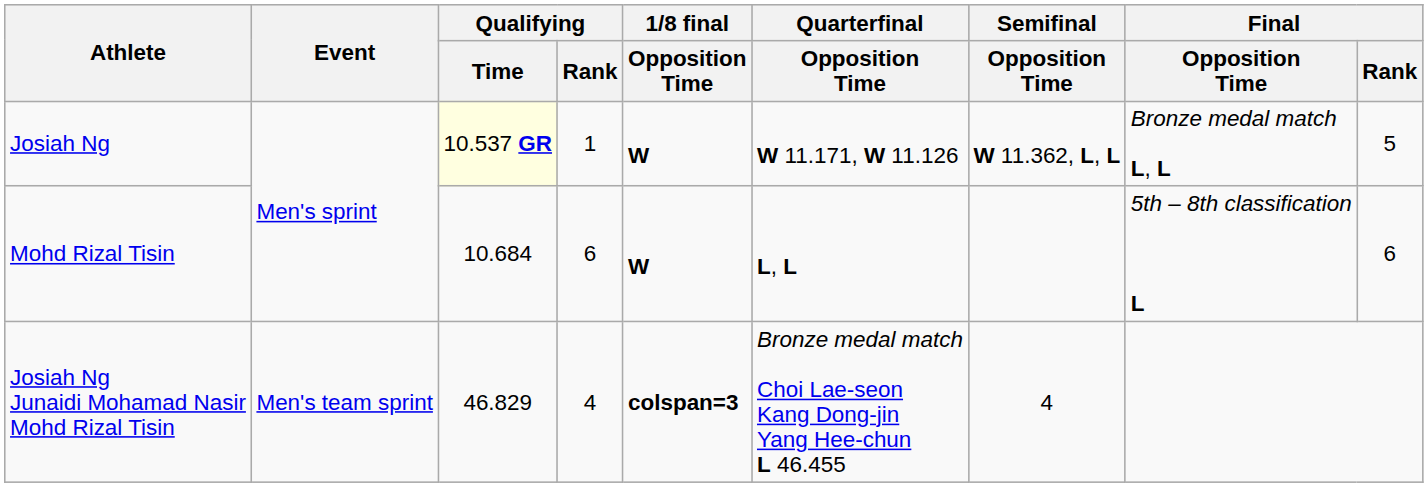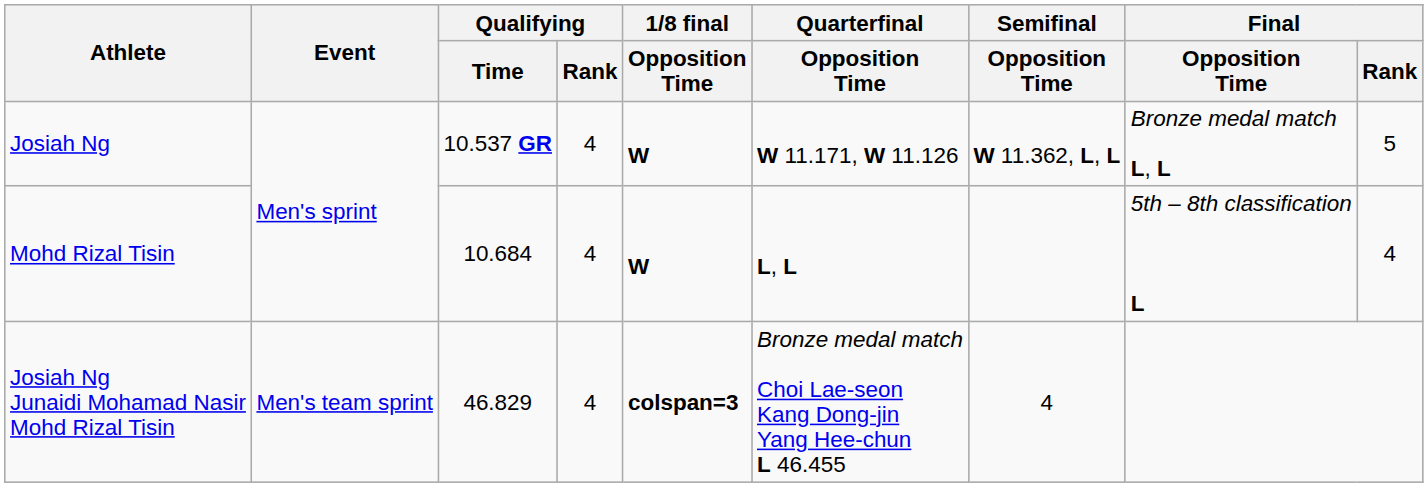(498, 144) lightyellow background -> (498, 144) no background
(590, 144) 1 -> (590, 144) 4
(590, 254) 6 -> (590, 254) 4
(1390, 254) 6 -> (1390, 254) 4
